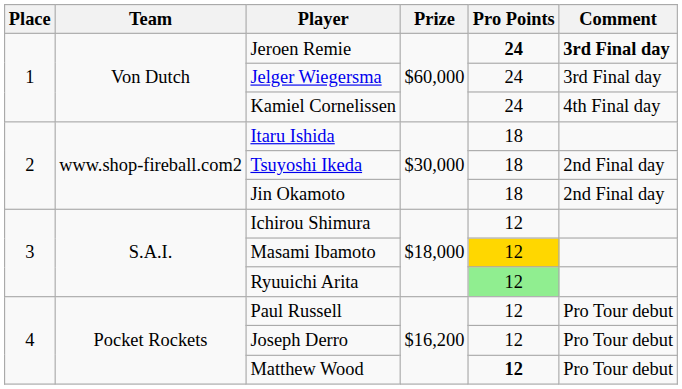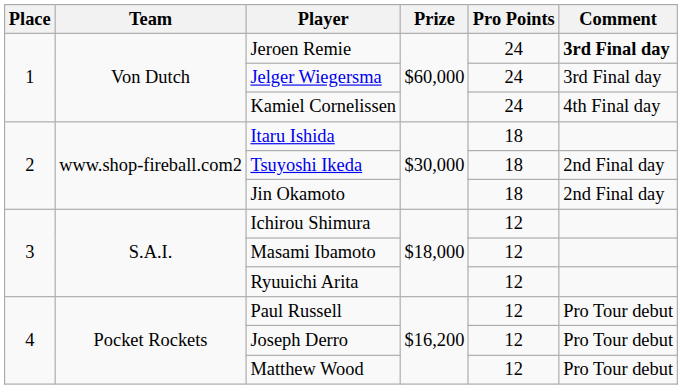(514, 48) bold -> (514, 48) normal
(514, 252) gold background -> (514, 252) no background
(514, 281) lightgreen background -> (514, 281) no background
(514, 369) bold -> (514, 369) normal
